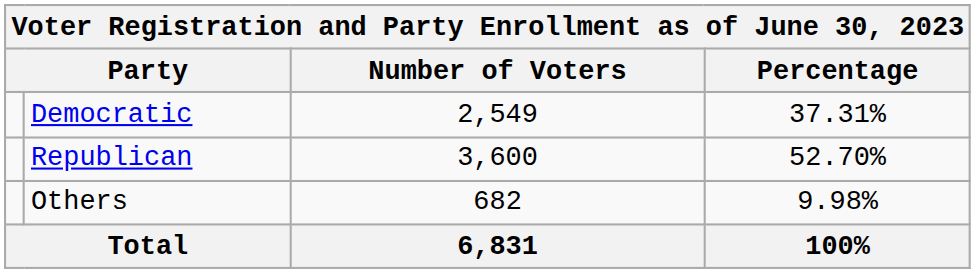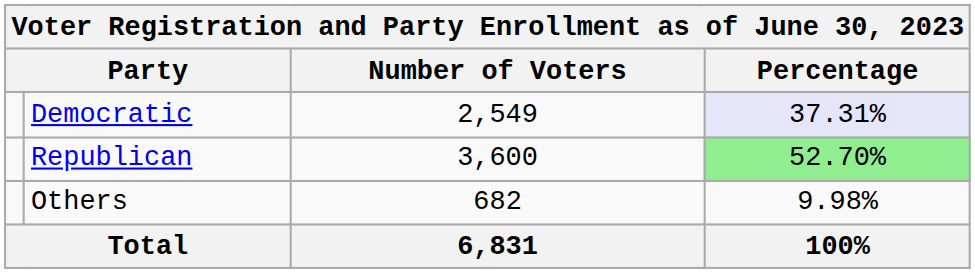(838, 115) no background -> (838, 115) lavender background
(838, 159) no background -> (838, 159) lightgreen background
